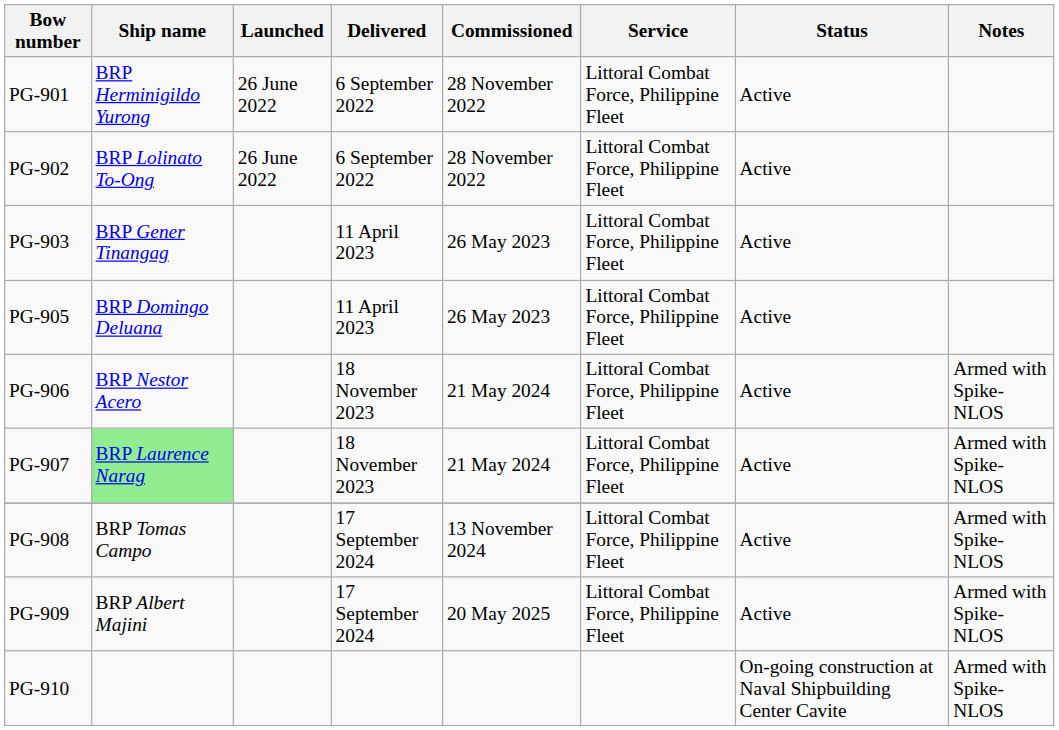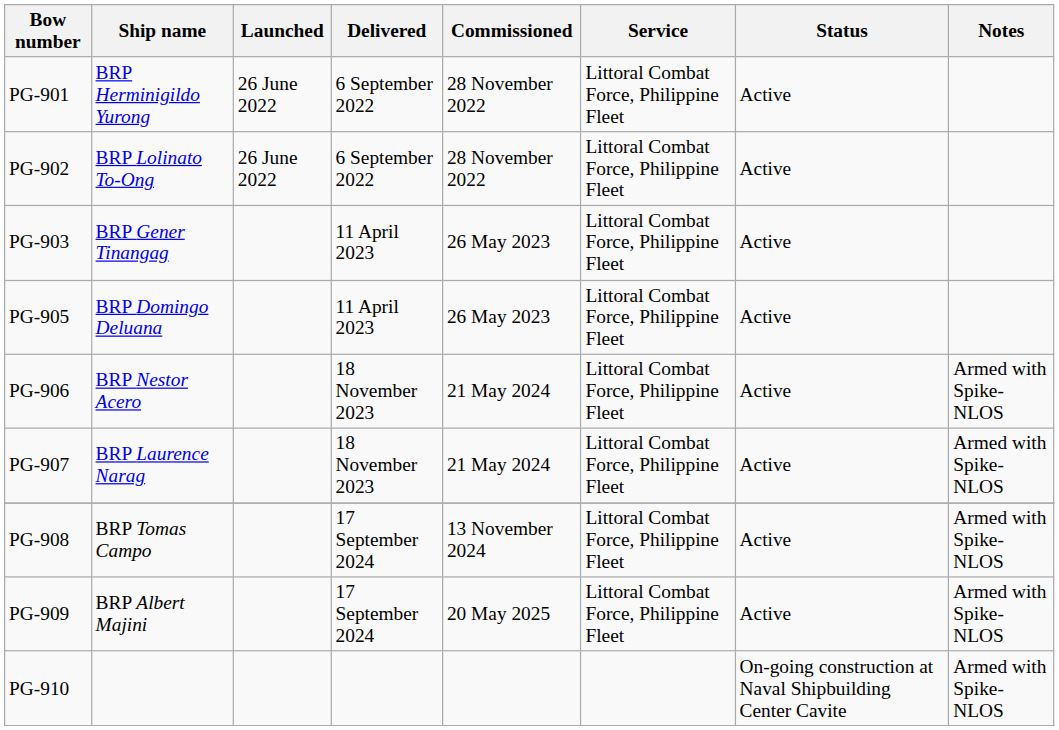(152, 465) lightgreen background -> (152, 465) no background
